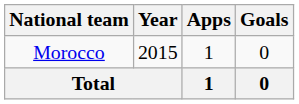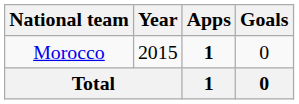(209, 51) normal -> (209, 51) bold
